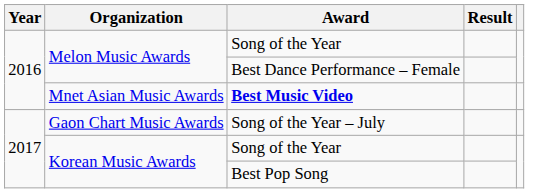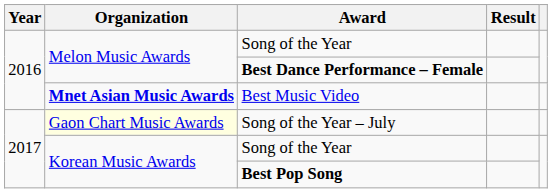(346, 69) normal -> (362, 69) bold
(136, 95) normal -> (141, 95) bold
(292, 95) bold -> (300, 95) normal
(136, 122) no background -> (136, 122) lightyellow background
(280, 174) normal -> (292, 174) bold
